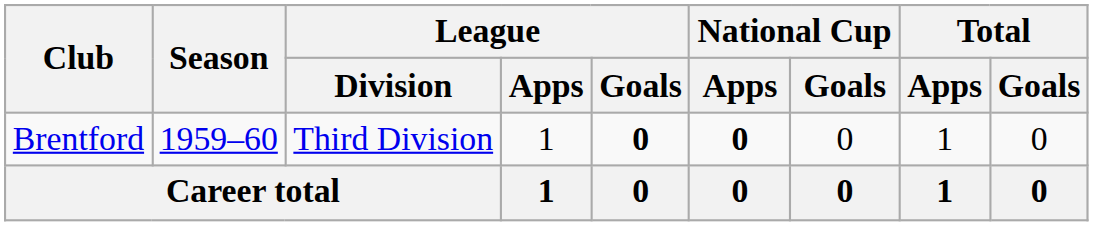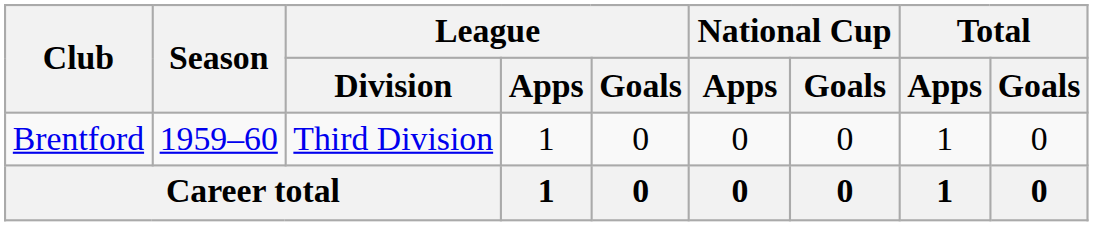(641, 138) bold -> (641, 138) normal
(740, 138) bold -> (740, 138) normal
